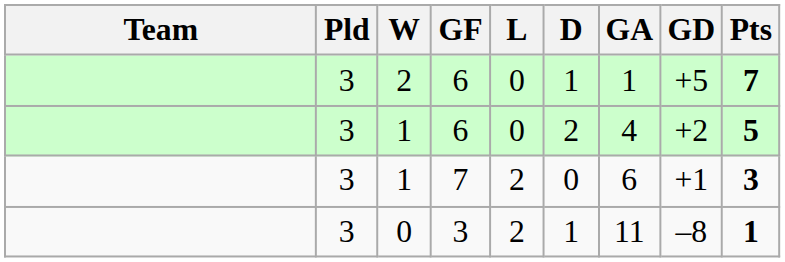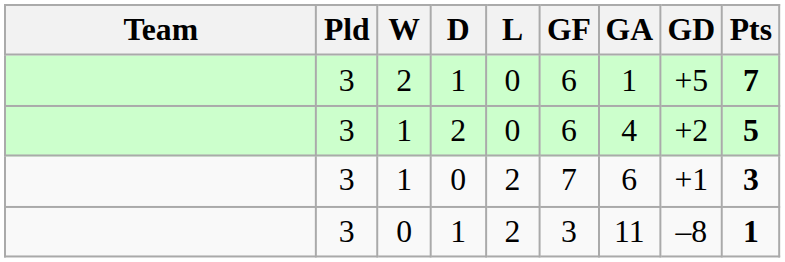columns swapped: (571, 29) <-> (460, 29)
